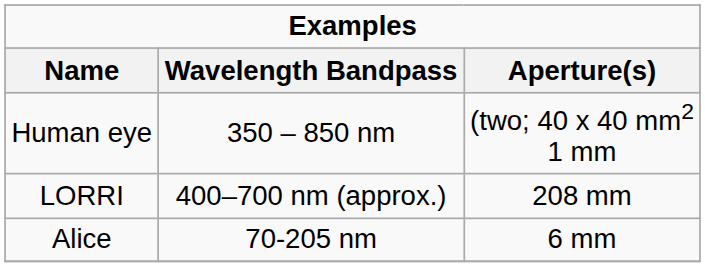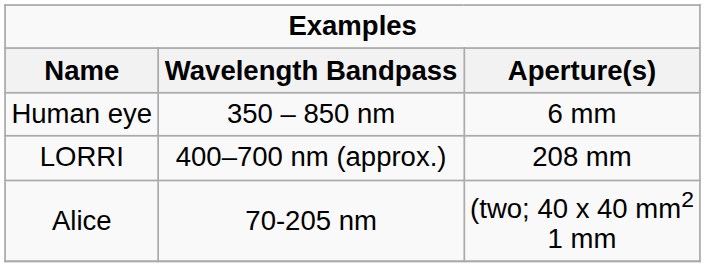(582, 133) (two; 40 x 40 mm2 1 mm -> (582, 113) 6 mm
(582, 239) 6 mm -> (582, 220) (two; 40 x 40 mm2 1 mm
